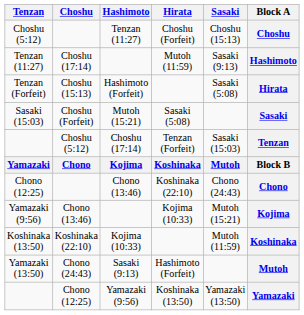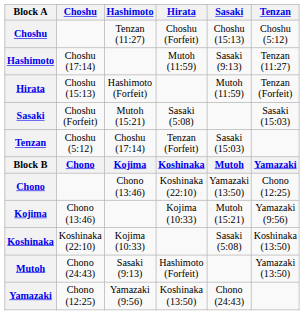columns swapped: (273, 12) <-> (29, 12)
(225, 88) Sasaki (5:08) -> (229, 88) Mutoh (11:59)
(225, 186) Chono (24:43) -> (229, 186) Yamazaki (13:50)
(225, 241) Mutoh (11:59) -> (229, 241) Sasaki (5:08)
(225, 296) Yamazaki (13:50) -> (229, 296) Chono (24:43)
